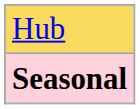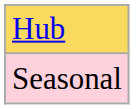(70, 77) bold -> (67, 77) normal
